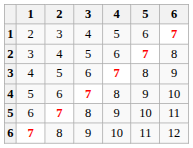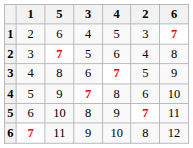columns swapped: (59, 14) <-> (145, 14)
